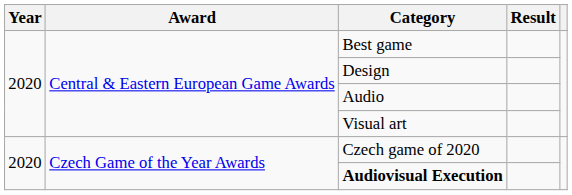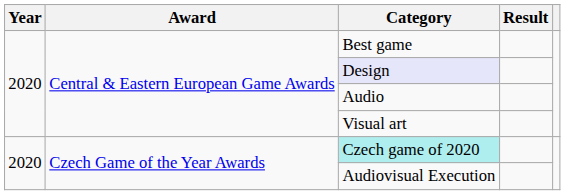(366, 70) no background -> (366, 70) lavender background
(411, 149) no background -> (411, 149) paleturquoise background
(423, 176) bold -> (419, 176) normal
